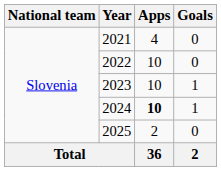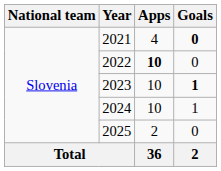(195, 39) normal -> (195, 39) bold
(154, 62) normal -> (154, 62) bold
(195, 85) normal -> (195, 85) bold
(154, 108) bold -> (154, 108) normal
